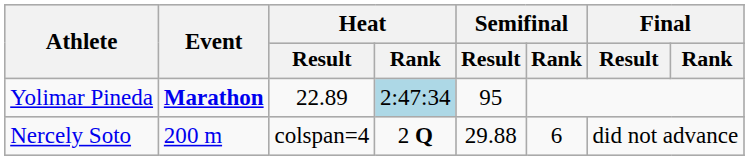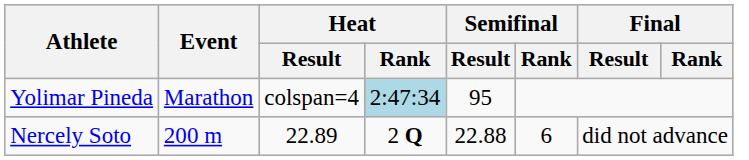(214, 97) bold -> (209, 97) normal
(322, 97) 22.89 -> (312, 97) colspan=4
(322, 135) colspan=4 -> (312, 135) 22.89
(491, 135) 29.88 -> (481, 135) 22.88
